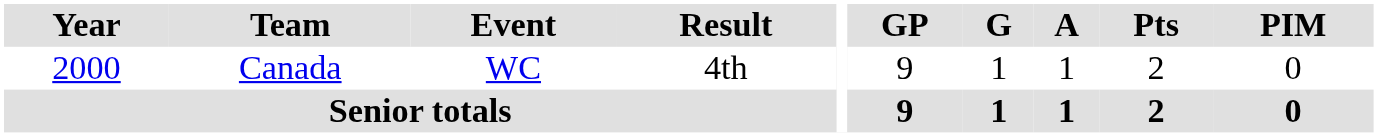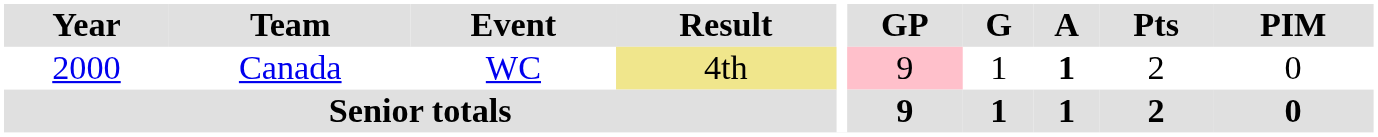(726, 67) no background -> (726, 67) khaki background
(905, 67) no background -> (905, 67) pink background
(1067, 67) normal -> (1067, 67) bold
